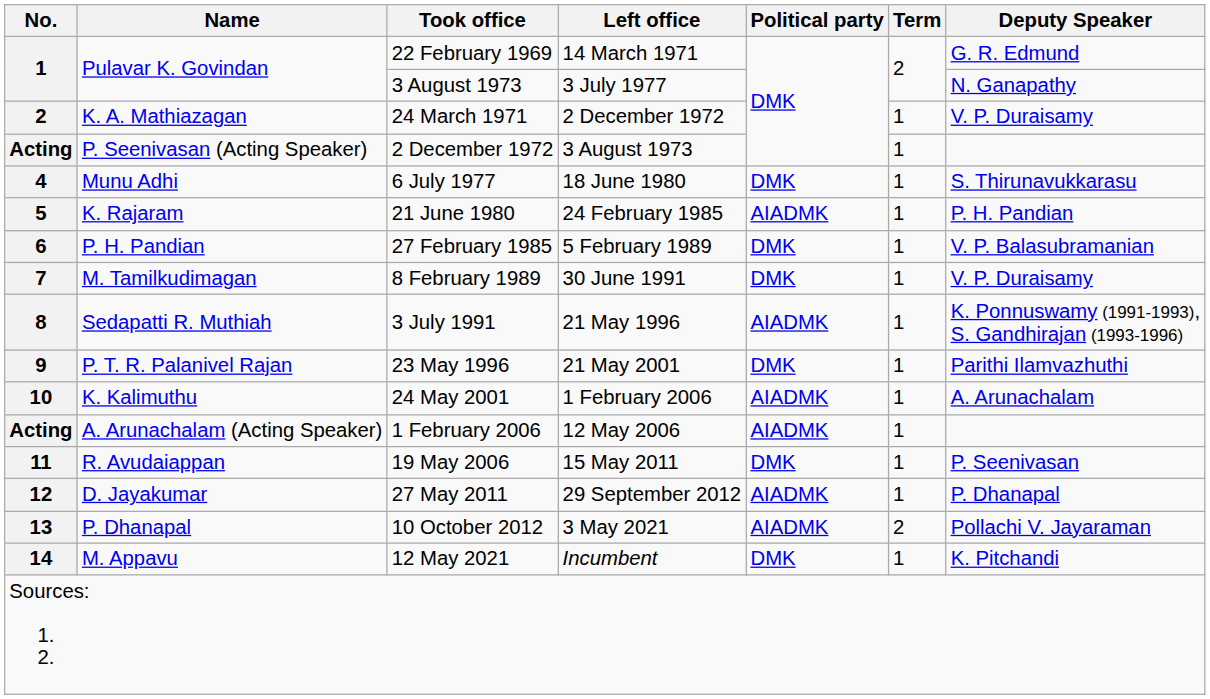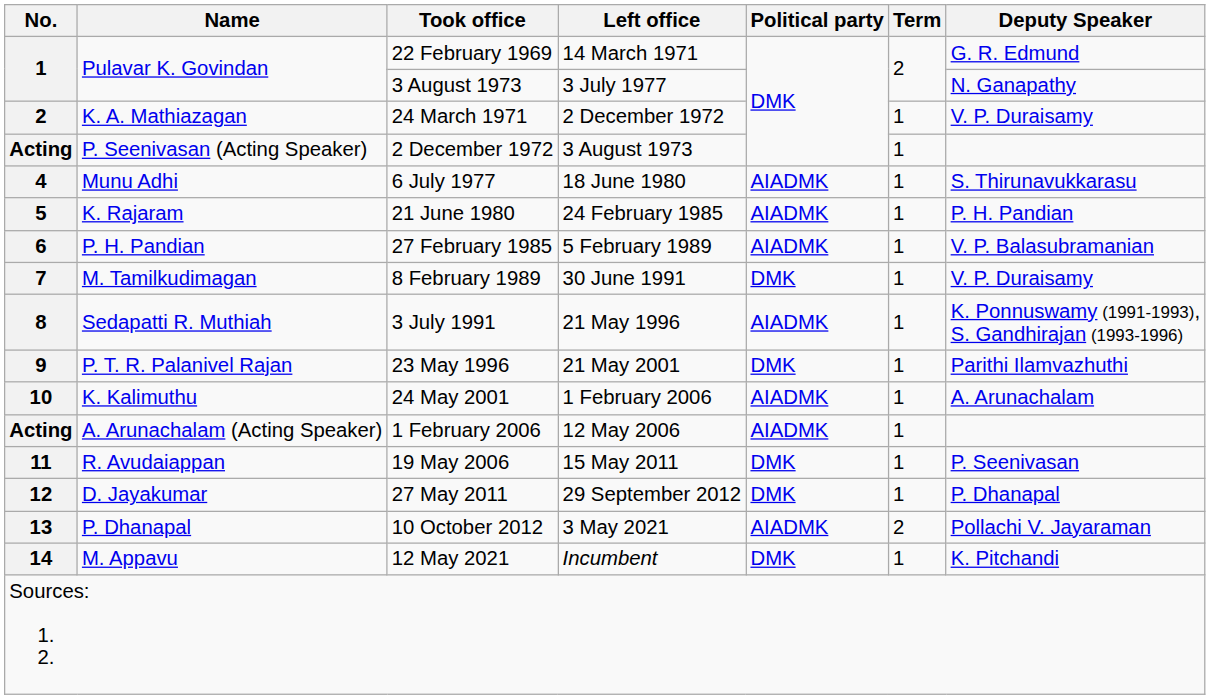(773, 181) DMK -> (789, 181) AIADMK
(773, 246) DMK -> (789, 246) AIADMK
(789, 494) AIADMK -> (773, 494) DMK
